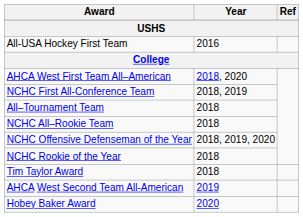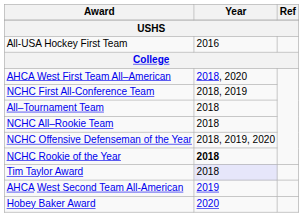(208, 156) normal -> (208, 156) bold
(208, 172) no background -> (208, 172) lavender background
